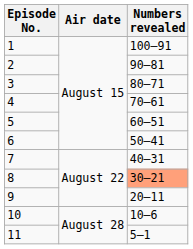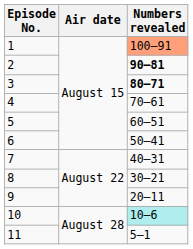(151, 46) no background -> (151, 46) lightsalmon background
(147, 65) normal -> (147, 65) bold
(147, 84) normal -> (147, 84) bold
(147, 178) lightsalmon background -> (147, 178) no background
(144, 216) no background -> (144, 216) paleturquoise background
